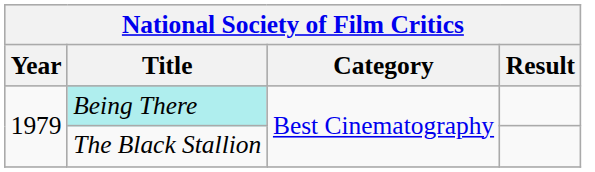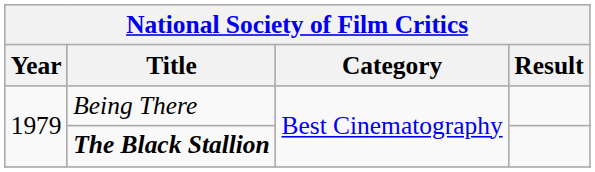(135, 105) paleturquoise background -> (135, 105) no background
(167, 145) normal -> (172, 145) bold
